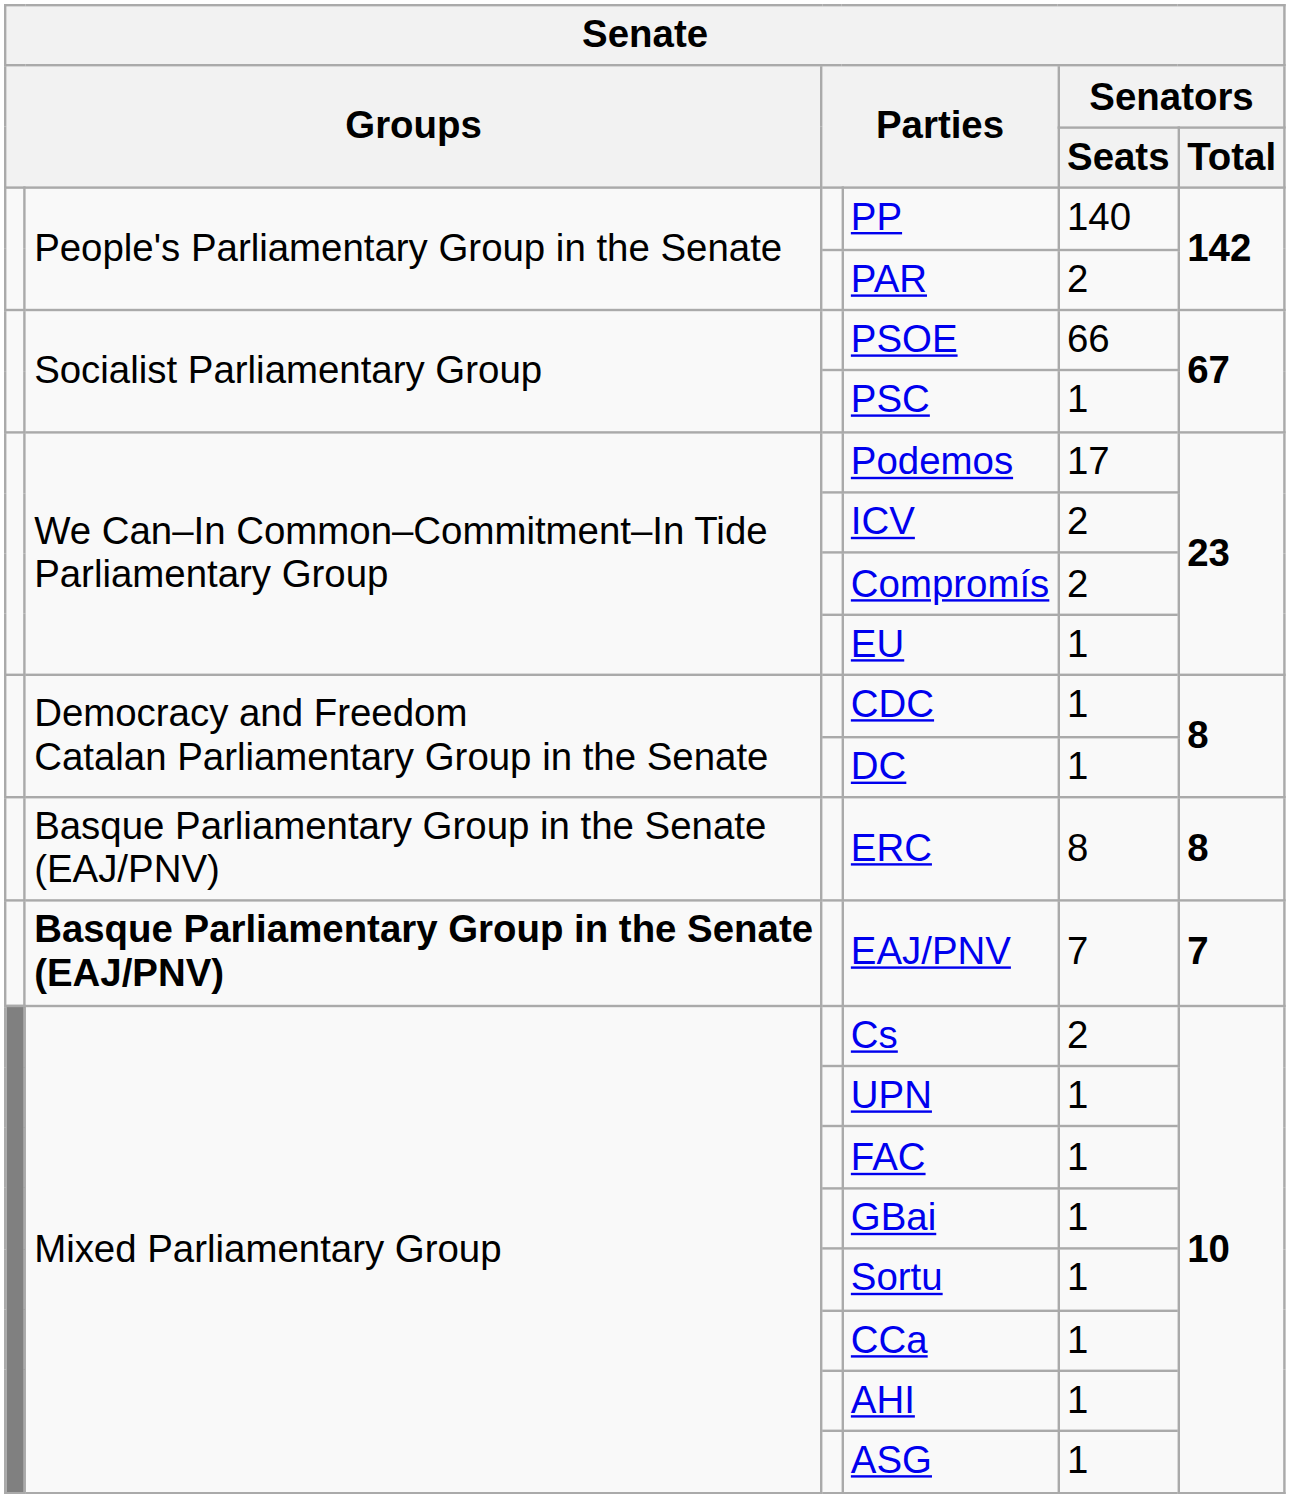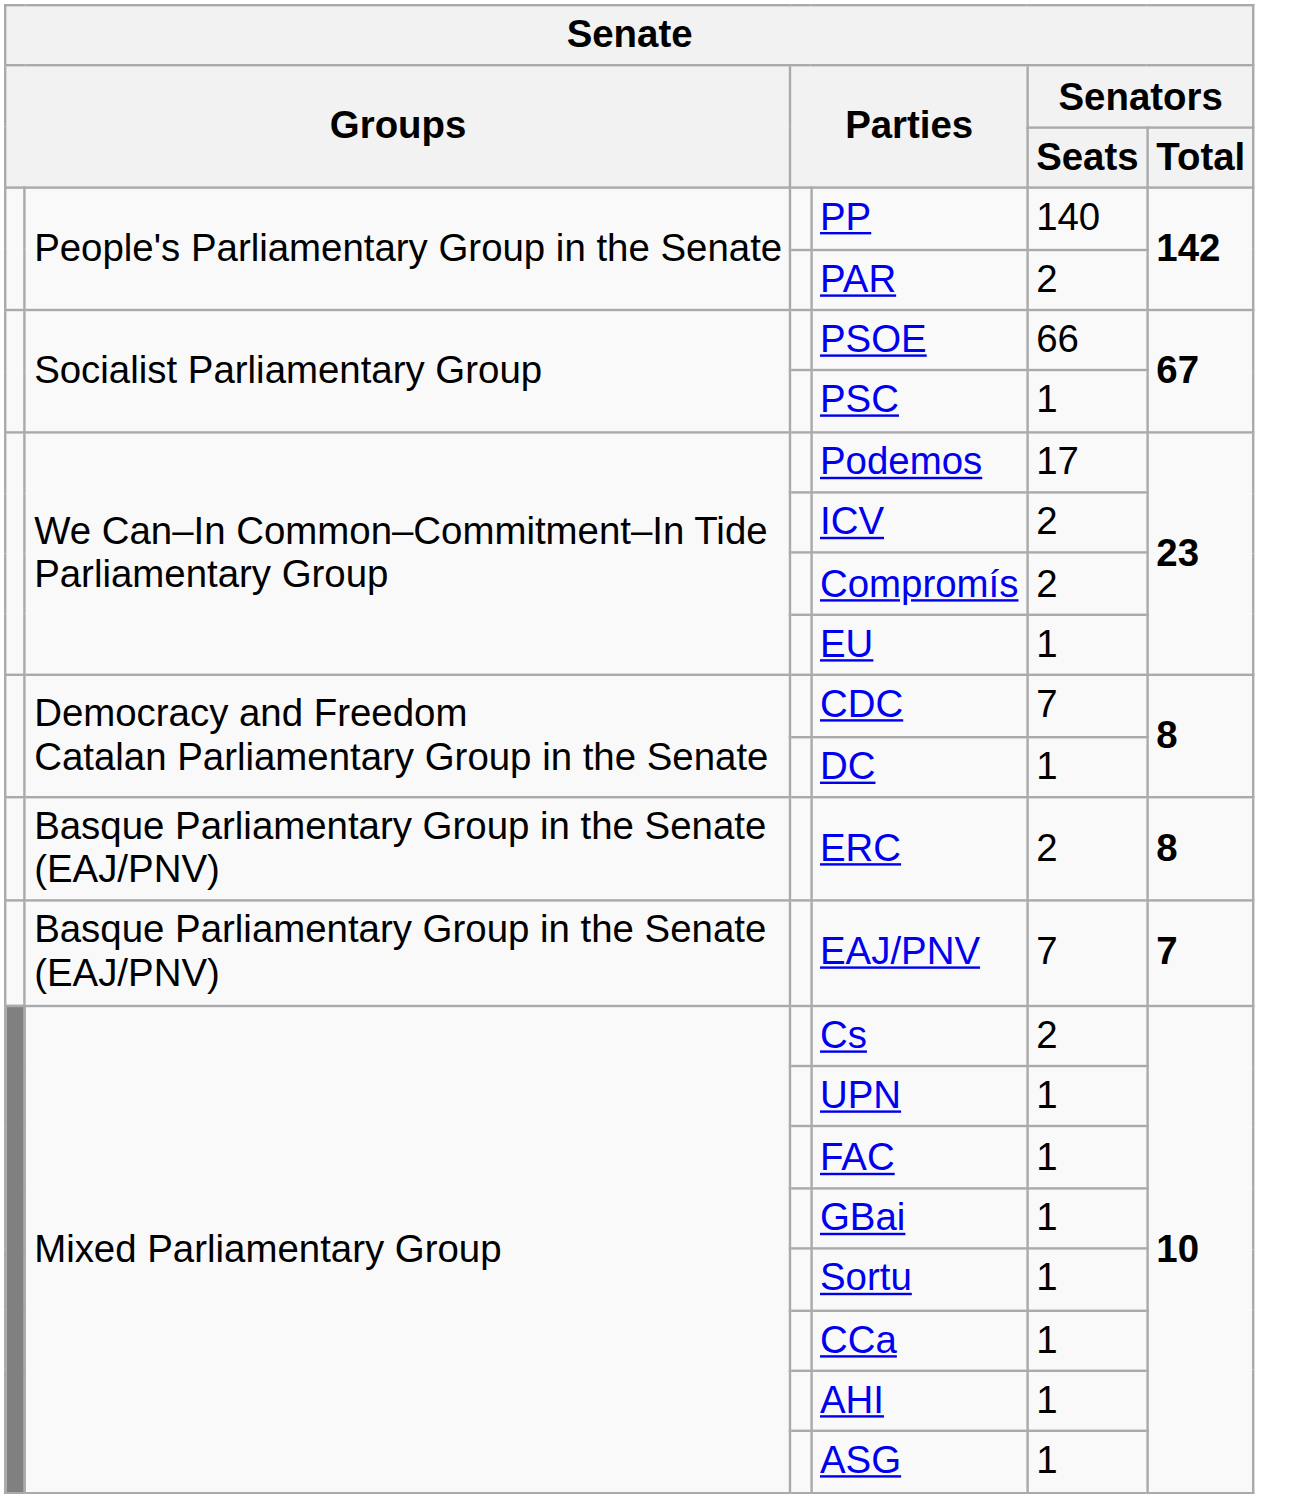(1078, 704) 1 -> (1047, 704) 7
(1078, 848) 8 -> (1047, 848) 2
(424, 952) bold -> (400, 952) normal
